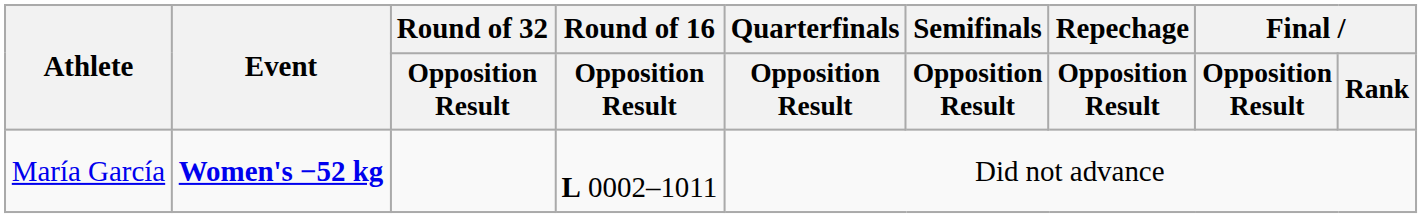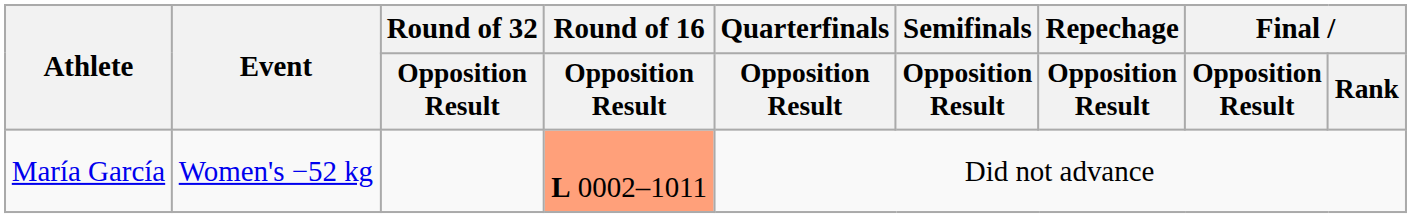(281, 170) bold -> (276, 170) normal
(639, 187) no background -> (629, 187) lightsalmon background
